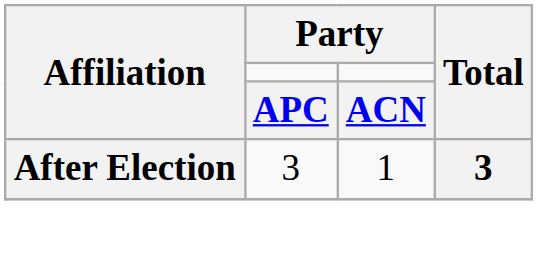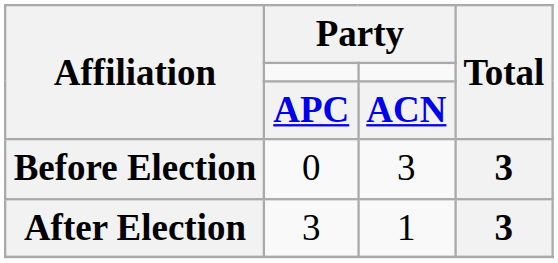+ row: (135, 168)
